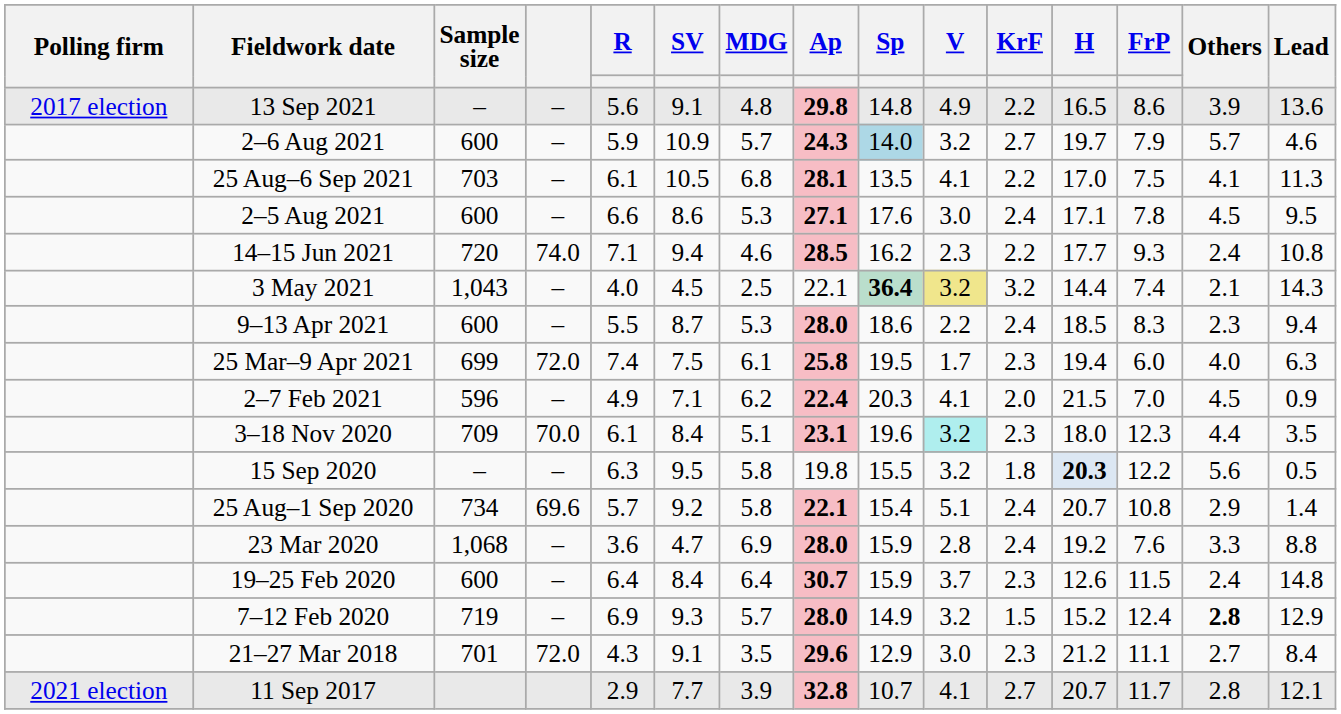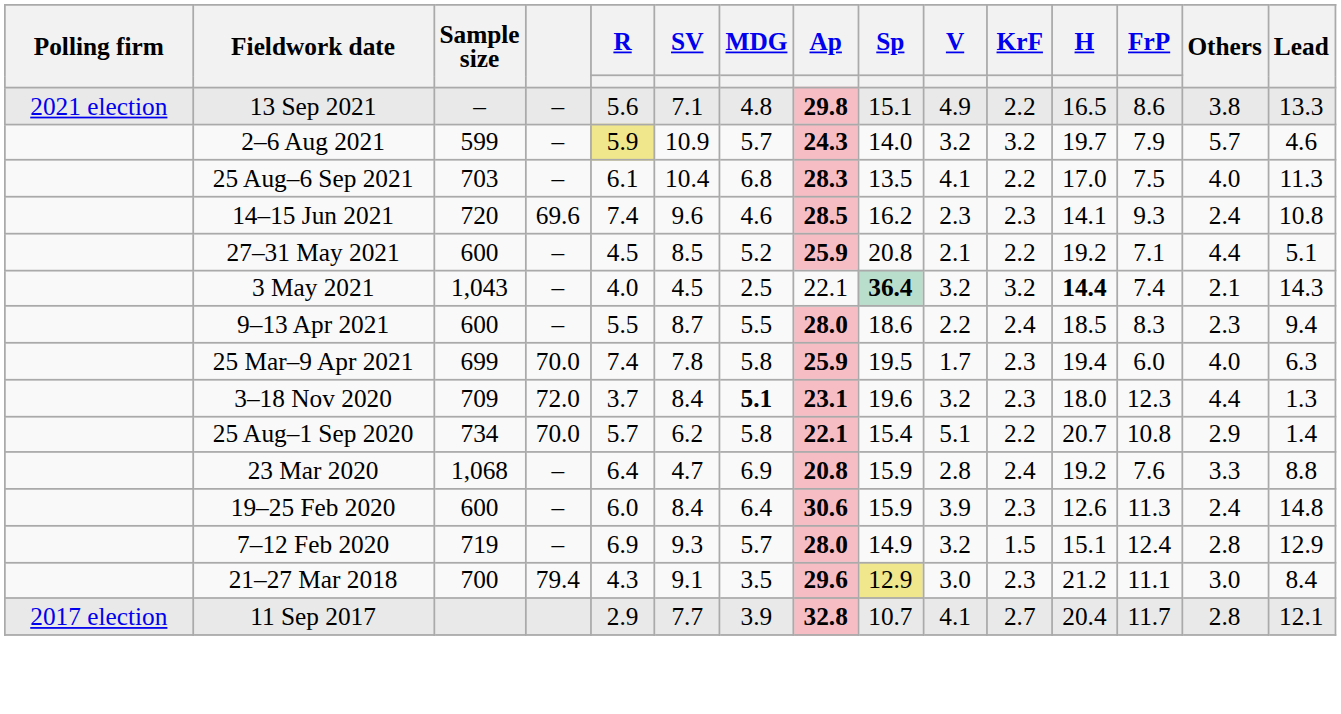(99, 106) 2017 election -> (99, 106) 2021 election
(687, 106) 9.1 -> (687, 106) 7.1
(890, 106) 14.8 -> (890, 106) 15.1
(1225, 106) 3.9 -> (1225, 106) 3.8
(1301, 106) 13.6 -> (1301, 106) 13.3
(479, 142) 600 -> (479, 142) 599
(623, 142) no background -> (623, 142) khaki background
(890, 142) lightblue background -> (890, 142) no background
(1020, 142) 2.7 -> (1020, 142) 3.2
(687, 179) 10.5 -> (687, 179) 10.4
(826, 179) 28.1 -> (826, 179) 28.3
(1225, 179) 4.1 -> (1225, 179) 4.0
- row: (313, 215)
(558, 252) 74.0 -> (558, 215) 69.6
(623, 252) 7.1 -> (623, 215) 7.4
(687, 252) 9.4 -> (687, 215) 9.6
(1020, 252) 2.2 -> (1020, 215) 2.3
(1084, 252) 17.7 -> (1084, 215) 14.1
+ row: (313, 252)
(955, 288) khaki background -> (955, 288) no background
(1084, 288) normal -> (1084, 288) bold
(756, 325) 5.3 -> (756, 325) 5.5
(558, 361) 72.0 -> (558, 361) 70.0
(687, 361) 7.5 -> (687, 361) 7.8
(756, 361) 6.1 -> (756, 361) 5.8
(826, 361) 25.8 -> (826, 361) 25.9
- row: (313, 398)
(558, 434) 70.0 -> (558, 398) 72.0
(623, 434) 6.1 -> (623, 398) 3.7
(756, 434) normal -> (756, 398) bold
(955, 434) paleturquoise background -> (955, 398) no background
(1301, 434) 3.5 -> (1301, 398) 1.3
- row: (313, 471)
(558, 508) 69.6 -> (558, 434) 70.0
(687, 508) 9.2 -> (687, 434) 6.2
(1020, 508) 2.4 -> (1020, 434) 2.2
(623, 544) 3.6 -> (623, 471) 6.4
(826, 544) 28.0 -> (826, 471) 20.8
(623, 581) 6.4 -> (623, 508) 6.0
(826, 581) 30.7 -> (826, 508) 30.6
(955, 581) 3.7 -> (955, 508) 3.9
(1149, 581) 11.5 -> (1149, 508) 11.3
(1084, 617) 15.2 -> (1084, 544) 15.1
(1225, 617) bold -> (1225, 544) normal
(479, 654) 701 -> (479, 581) 700
(558, 654) 72.0 -> (558, 581) 79.4
(890, 654) no background -> (890, 581) khaki background
(1225, 654) 2.7 -> (1225, 581) 3.0
(99, 690) 2021 election -> (99, 617) 2017 election
(1084, 690) 20.7 -> (1084, 617) 20.4
